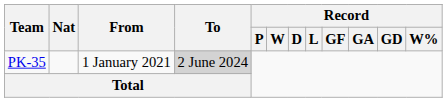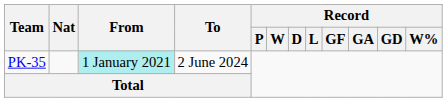(126, 62) no background -> (126, 62) paleturquoise background
(213, 62) lightgrey background -> (213, 62) no background
